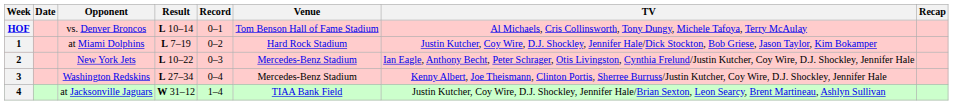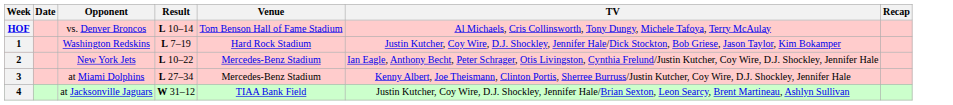- column: (215, 12)
(106, 44) at Miami Dolphins -> (106, 44) Washington Redskins
(106, 76) Washington Redskins -> (106, 76) at Miami Dolphins
